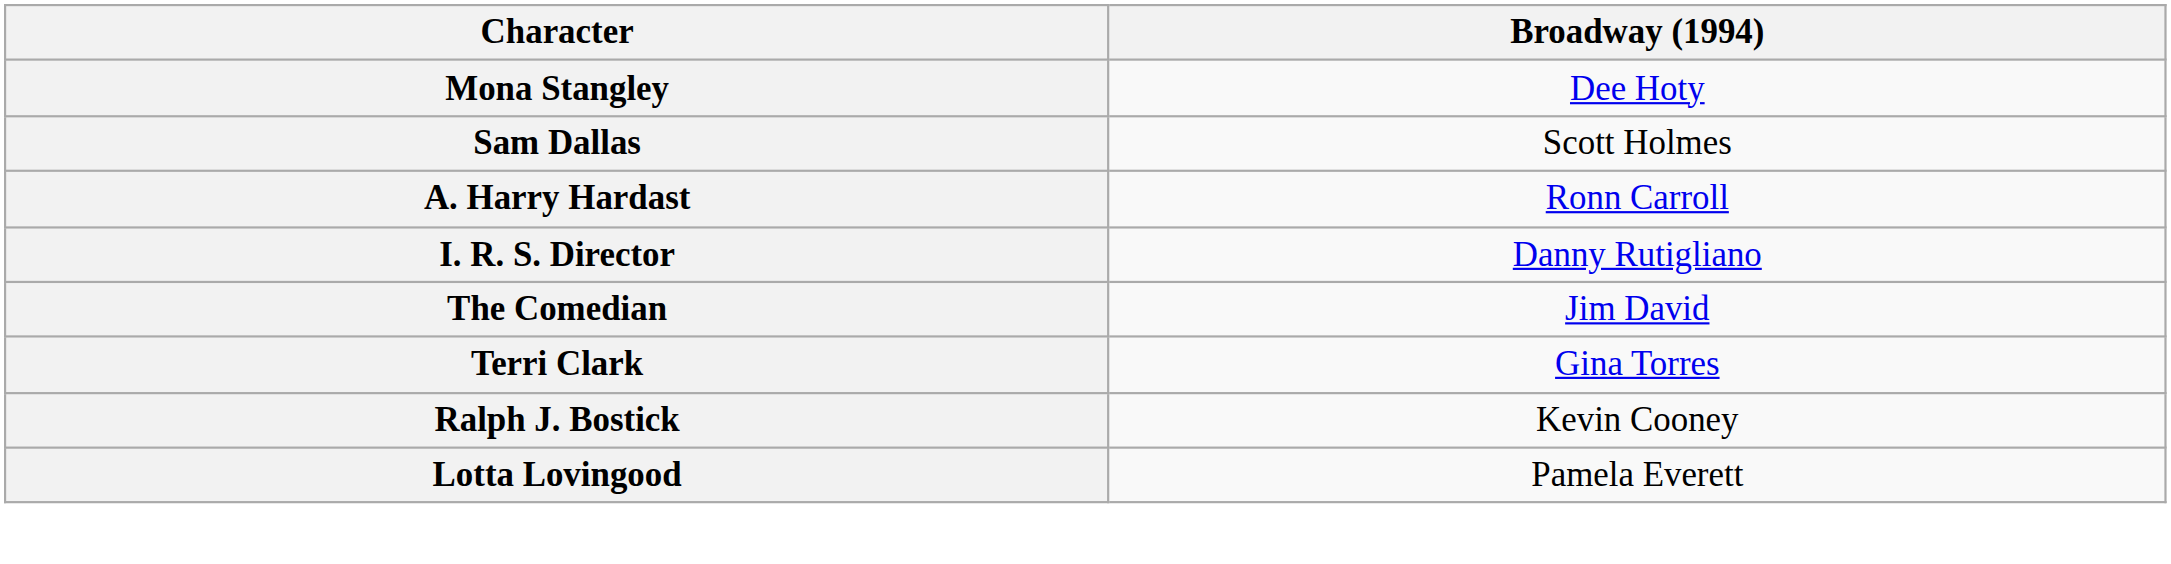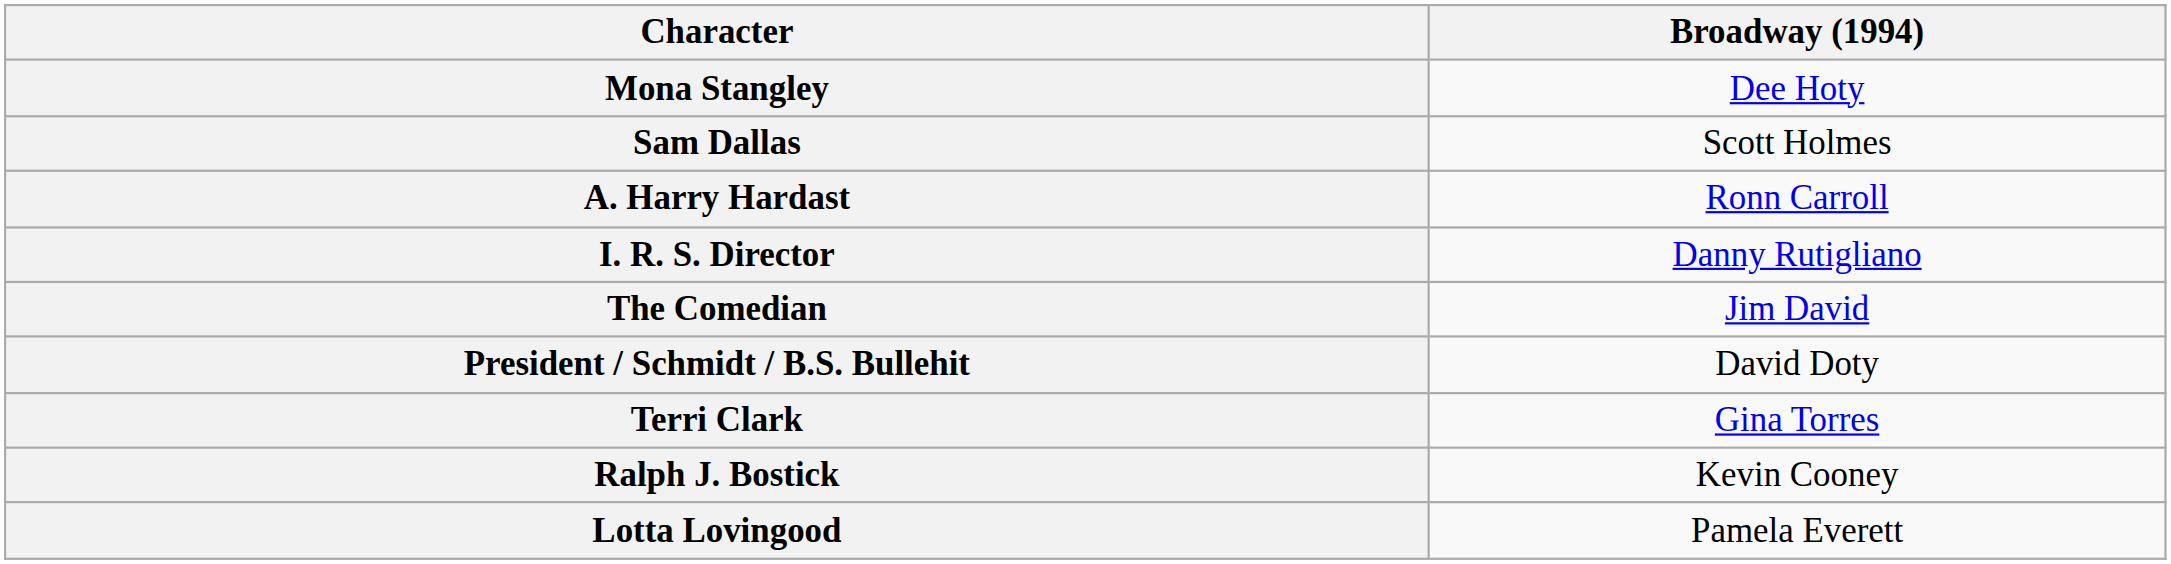+ row: (717, 364)
